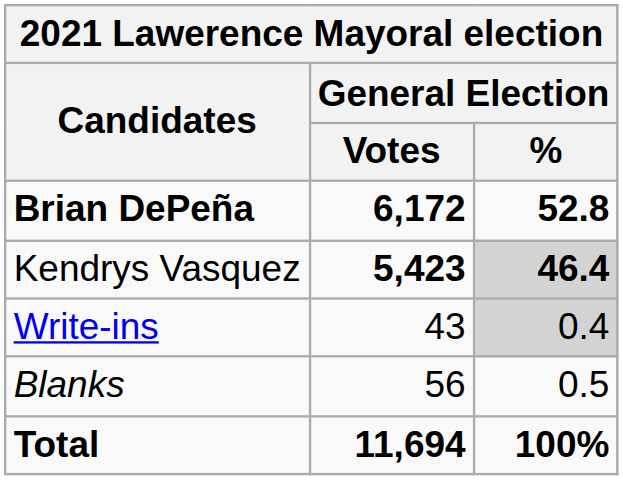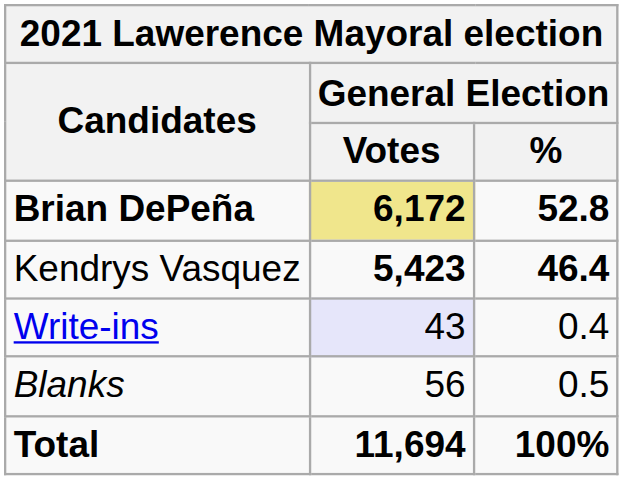(419, 209) no background -> (419, 209) khaki background
(573, 268) lightgrey background -> (573, 268) no background
(445, 326) no background -> (445, 326) lavender background
(584, 326) lightgrey background -> (584, 326) no background
